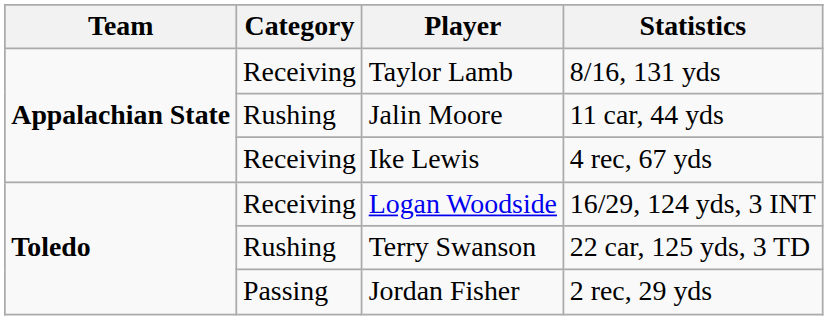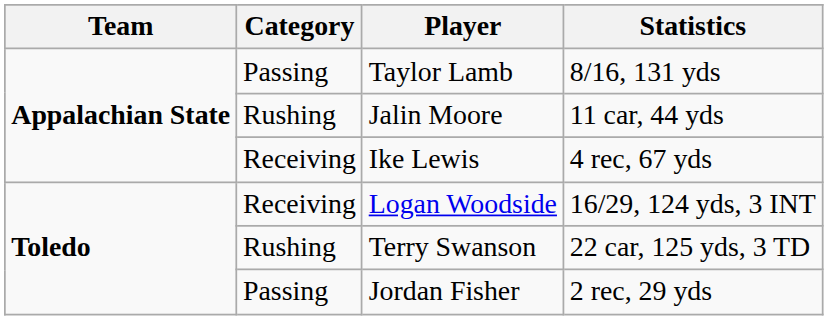(299, 70) Receiving -> (286, 70) Passing
